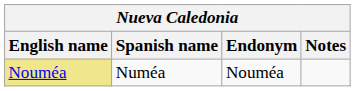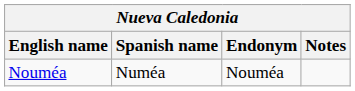(37, 72) khaki background -> (37, 72) no background
